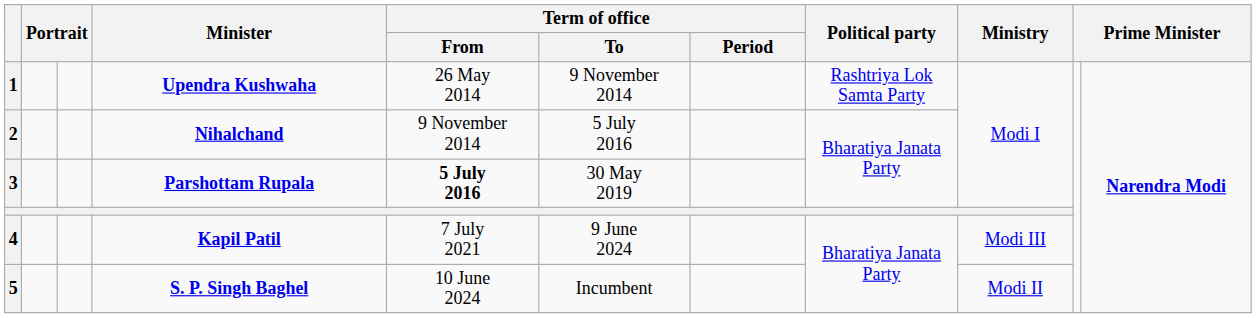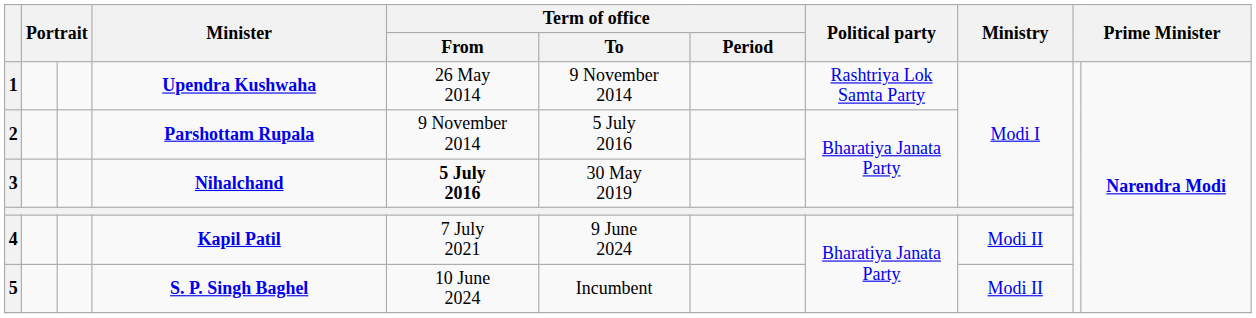(239, 134) Nihalchand -> (239, 134) Parshottam Rupala
(239, 182) Parshottam Rupala -> (239, 182) Nihalchand
(1015, 239) Modi III -> (1015, 239) Modi II
